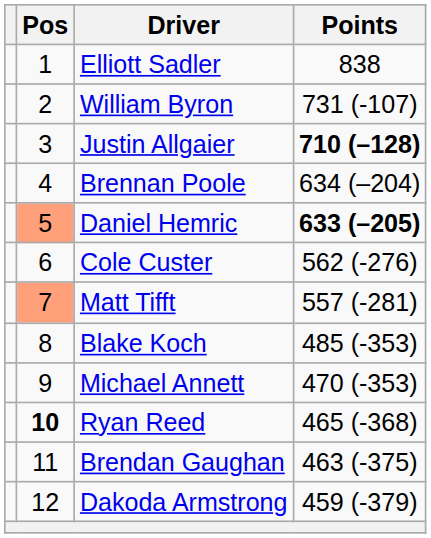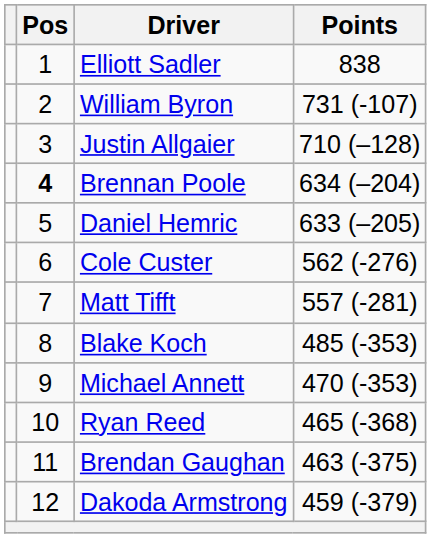(360, 144) bold -> (360, 144) normal
(45, 184) normal -> (45, 184) bold
(45, 223) lightsalmon background -> (45, 223) no background
(360, 223) bold -> (360, 223) normal
(45, 303) lightsalmon background -> (45, 303) no background
(45, 422) bold -> (45, 422) normal
